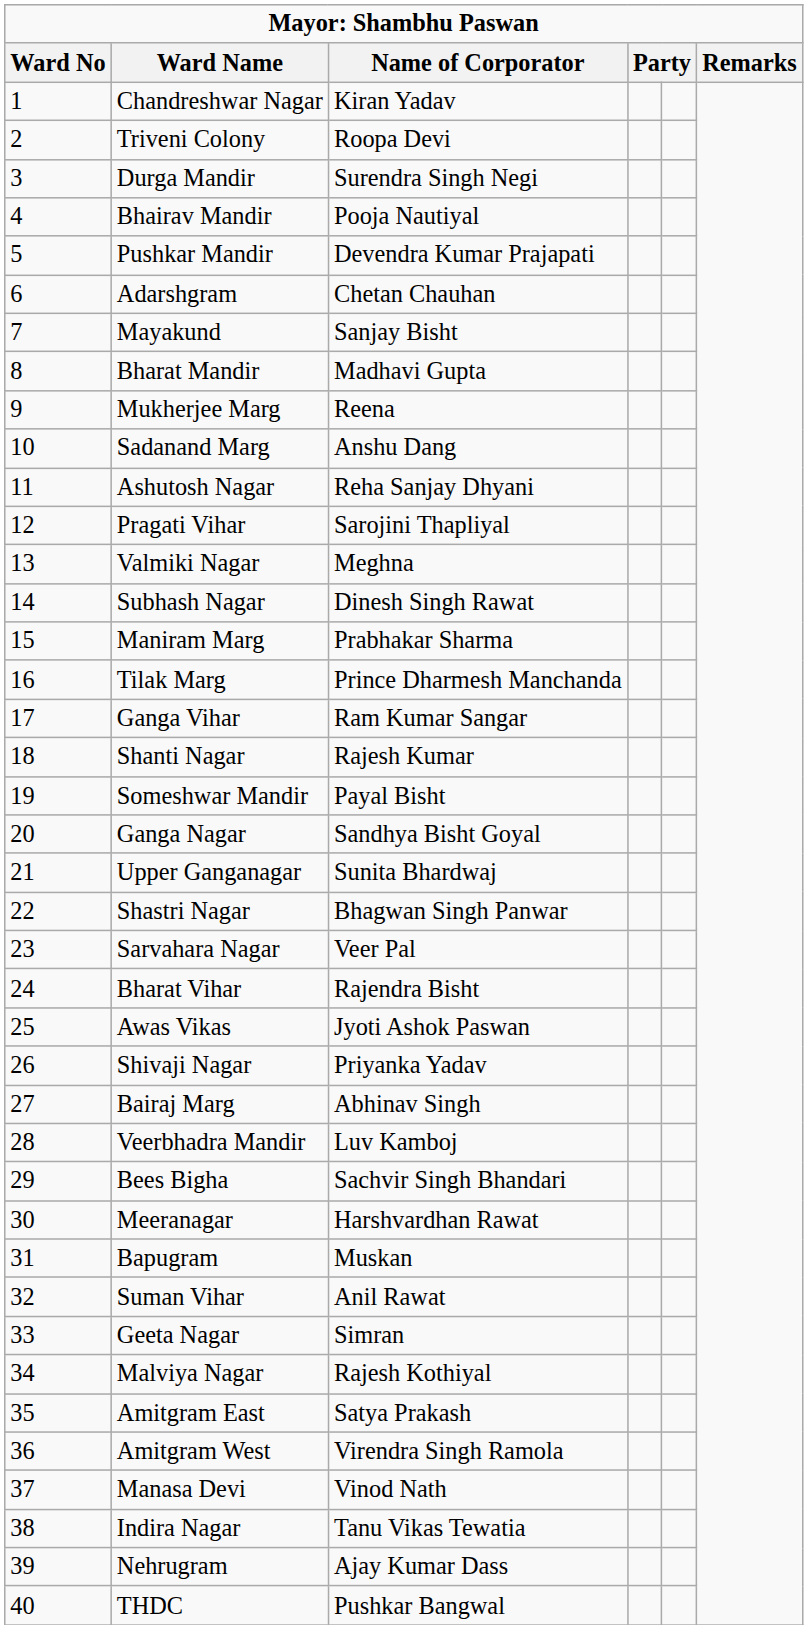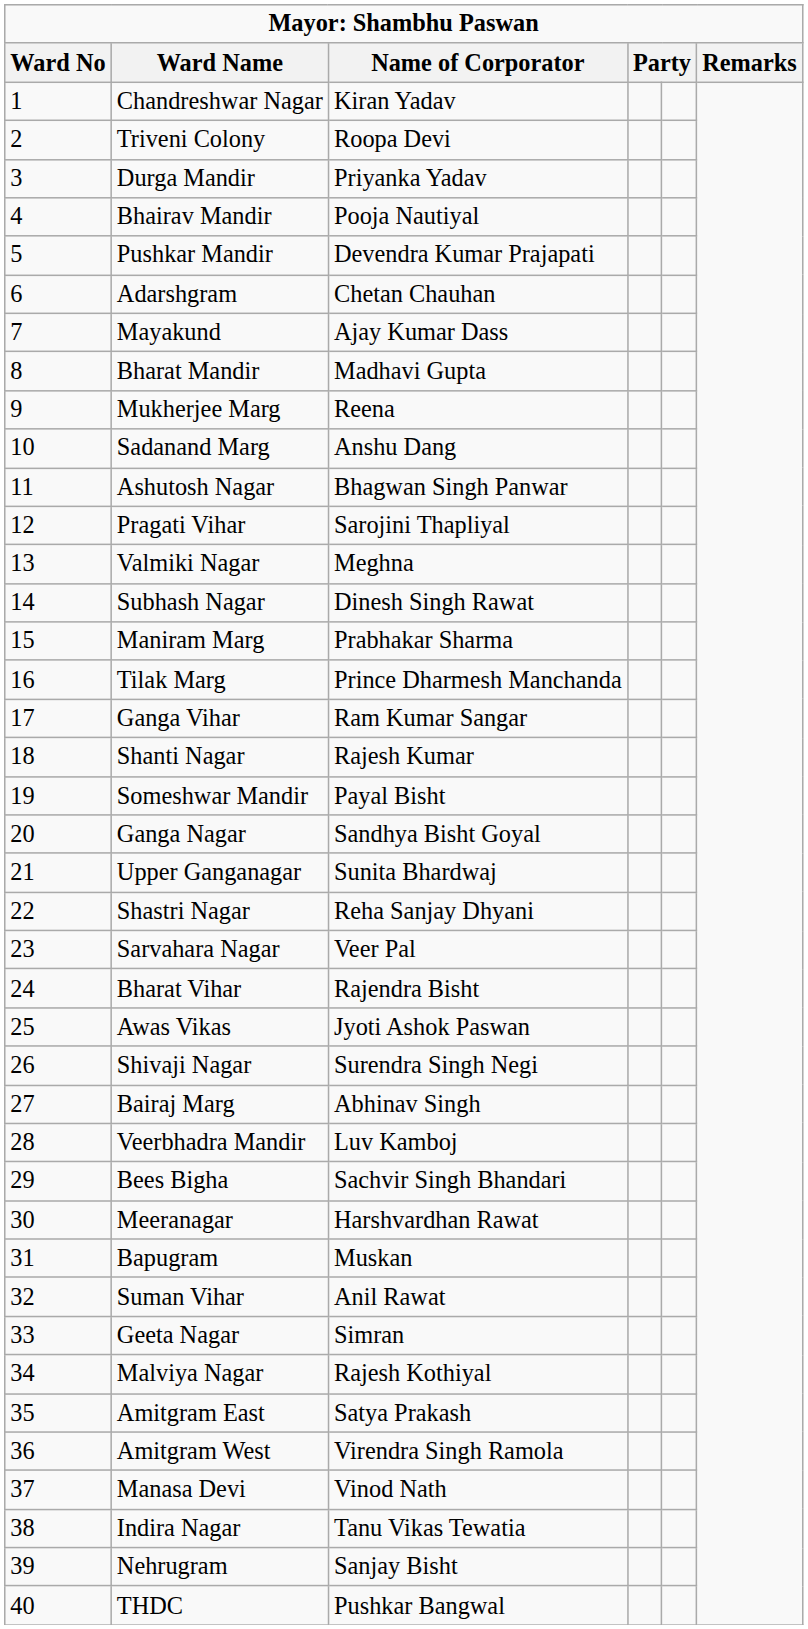(436, 178) Surendra Singh Negi -> (410, 178) Priyanka Yadav
(396, 332) Sanjay Bisht -> (421, 332) Ajay Kumar Dass
(434, 486) Reha Sanjay Dhyani -> (451, 486) Bhagwan Singh Panwar
(451, 910) Bhagwan Singh Panwar -> (434, 910) Reha Sanjay Dhyani
(410, 1065) Priyanka Yadav -> (436, 1065) Surendra Singh Negi
(421, 1566) Ajay Kumar Dass -> (396, 1566) Sanjay Bisht
